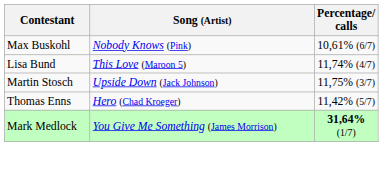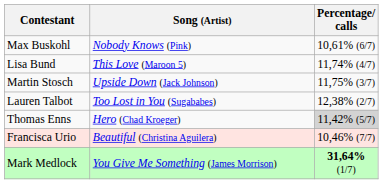+ row: (40, 100)
(346, 100) no background -> (346, 119) lightgrey background
+ row: (42, 138)
